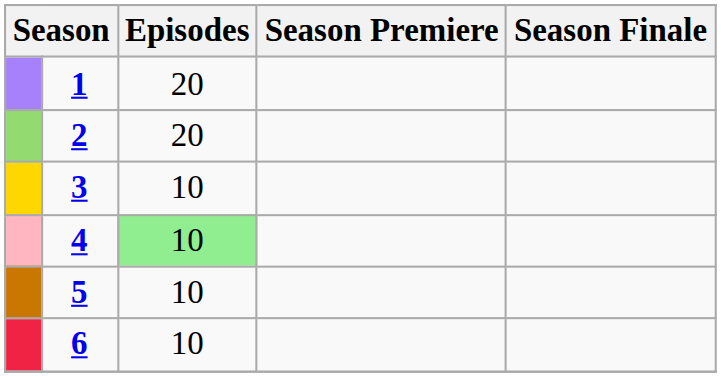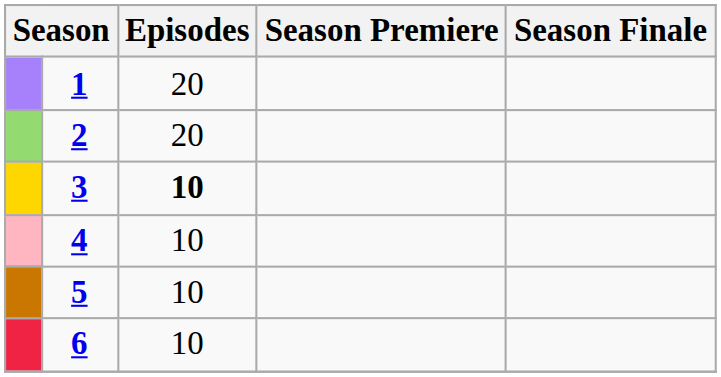(187, 187) normal -> (187, 187) bold
(187, 239) lightgreen background -> (187, 239) no background
